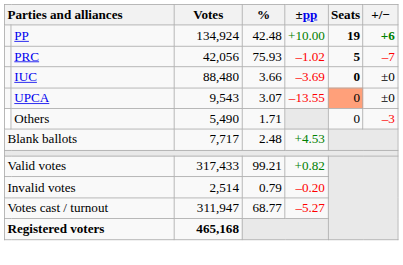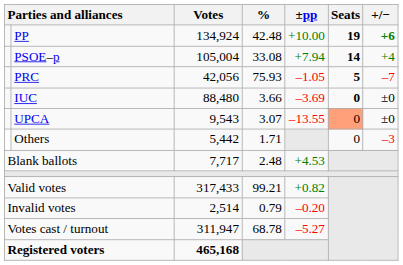+ row: (37, 56)
(310, 56) –1.02 -> (310, 77) –1.05
(224, 118) 5,490 -> (224, 139) 5,442
(267, 208) 68.77 -> (267, 229) 68.78
